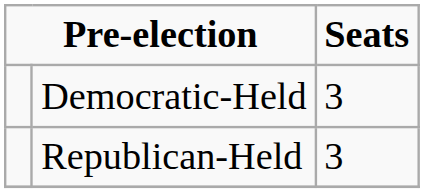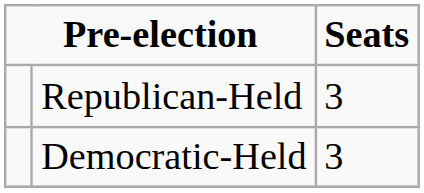rows swapped: (174, 95) <-> (172, 156)
